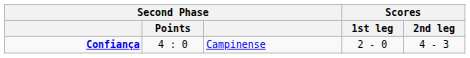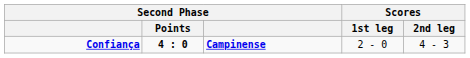(173, 45) normal -> (173, 45) bold
(236, 45) normal -> (236, 45) bold
